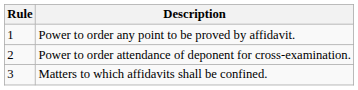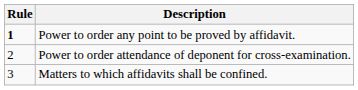(10, 34) normal -> (10, 34) bold
